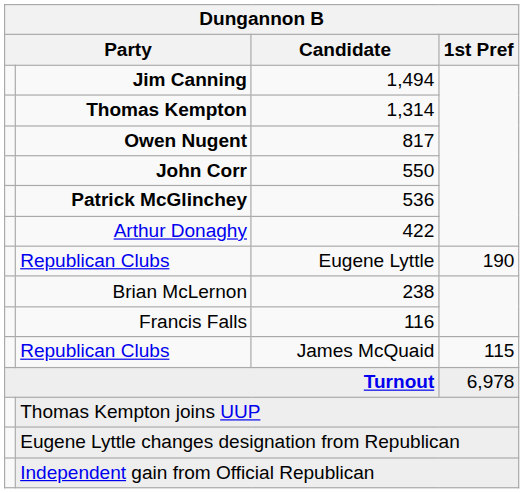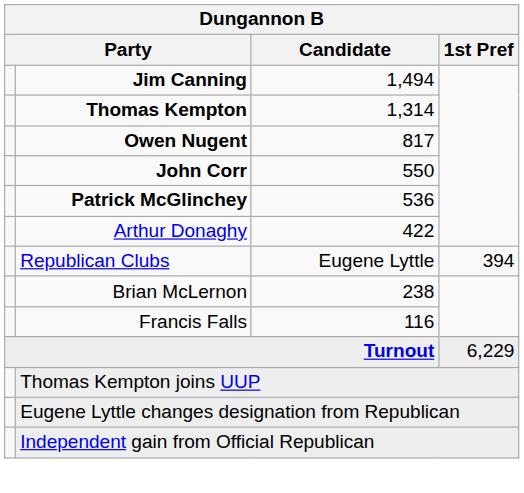(499, 261) 190 -> (499, 261) 394
- row: (95, 351)
(491, 381) 6,978 -> (491, 351) 6,229
